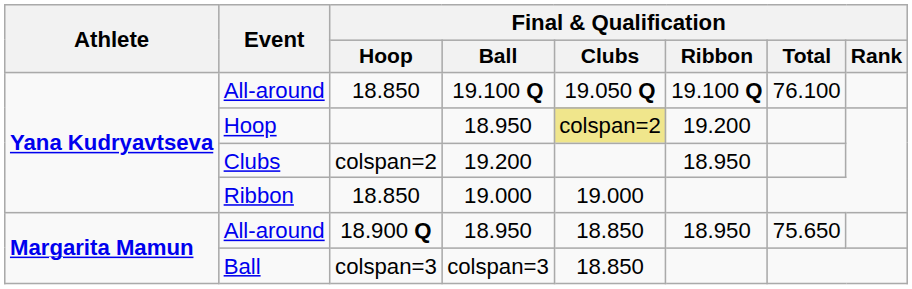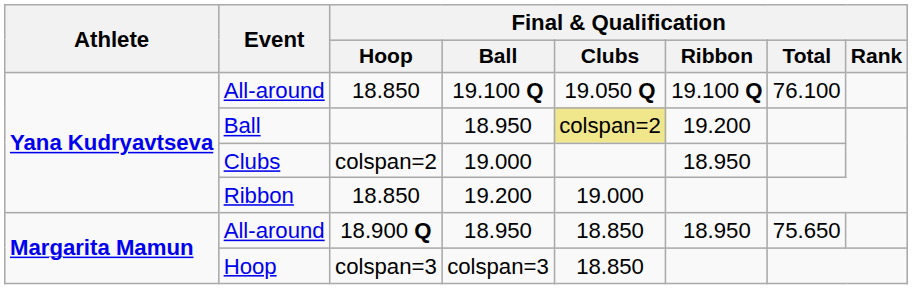(250, 126) Hoop -> (242, 126) Ball
(498, 161) 19.200 -> (498, 161) 19.000
(498, 196) 19.000 -> (498, 196) 19.200
(242, 266) Ball -> (250, 266) Hoop
